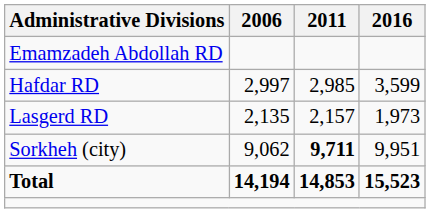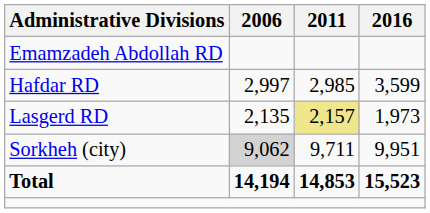(332, 117) no background -> (332, 117) khaki background
(267, 149) no background -> (267, 149) lightgrey background
(333, 149) bold -> (332, 149) normal
